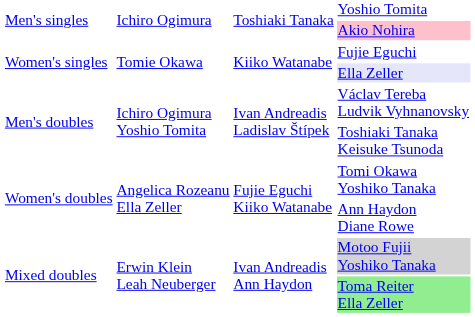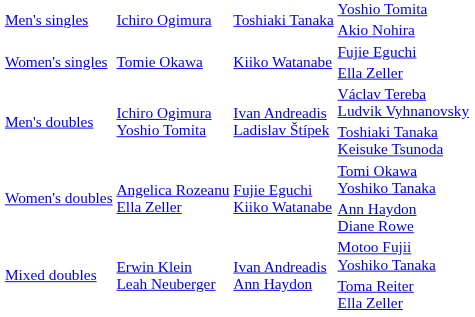(376, 30) pink background -> (376, 30) no background
(370, 72) lavender background -> (370, 72) no background
(387, 256) lightgrey background -> (387, 256) no background
(376, 294) lightgreen background -> (376, 294) no background
